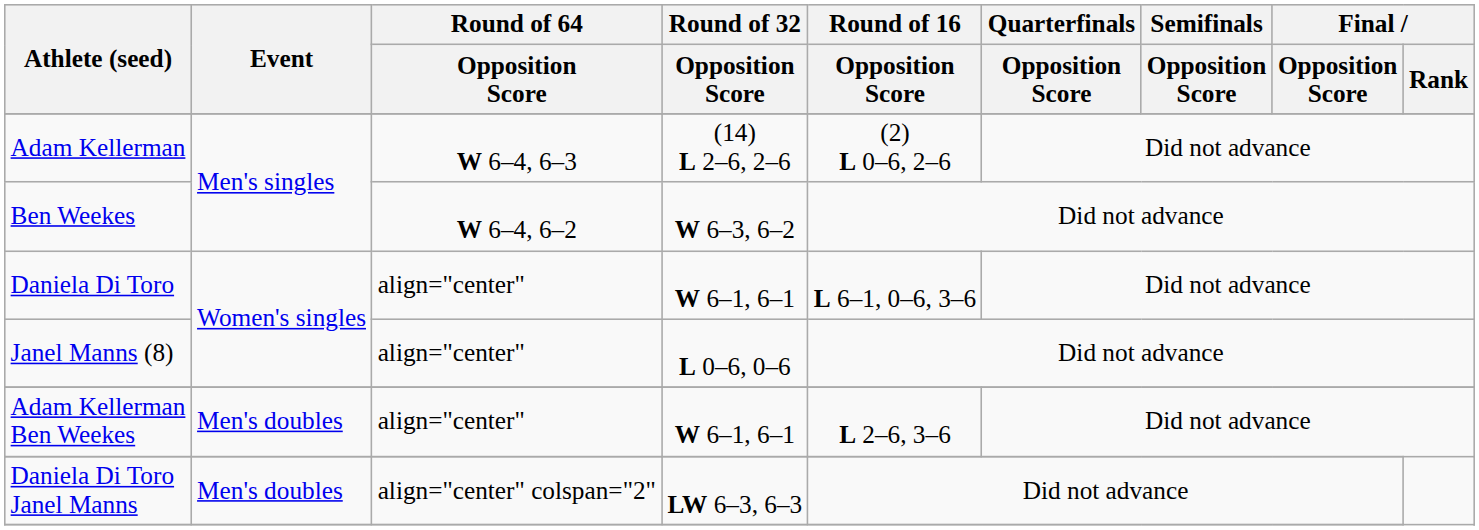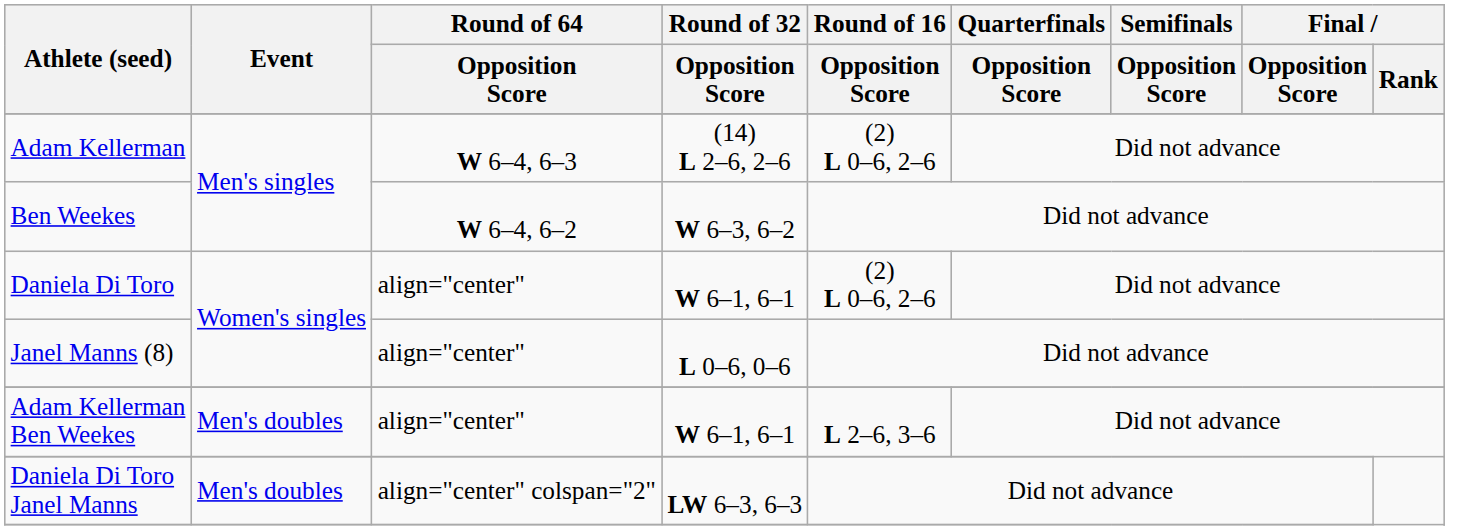(895, 298) L 6–1, 0–6, 3–6 -> (880, 284) (2) L 0–6, 2–6
